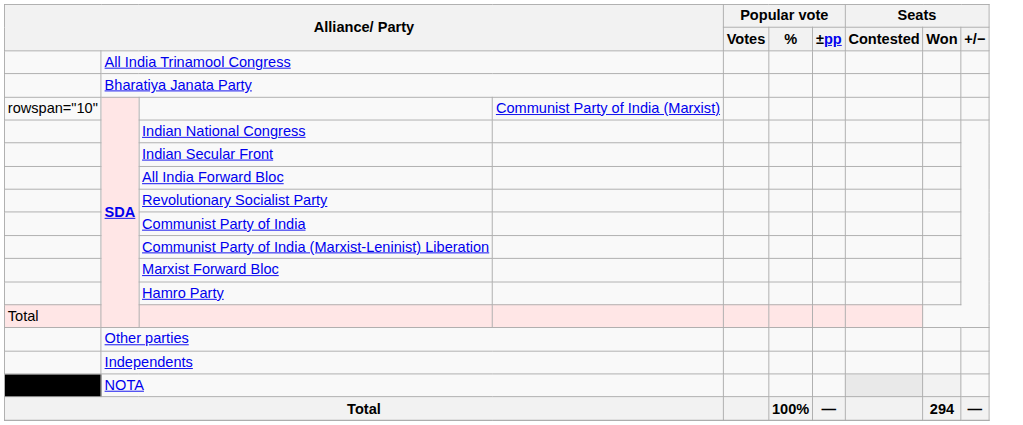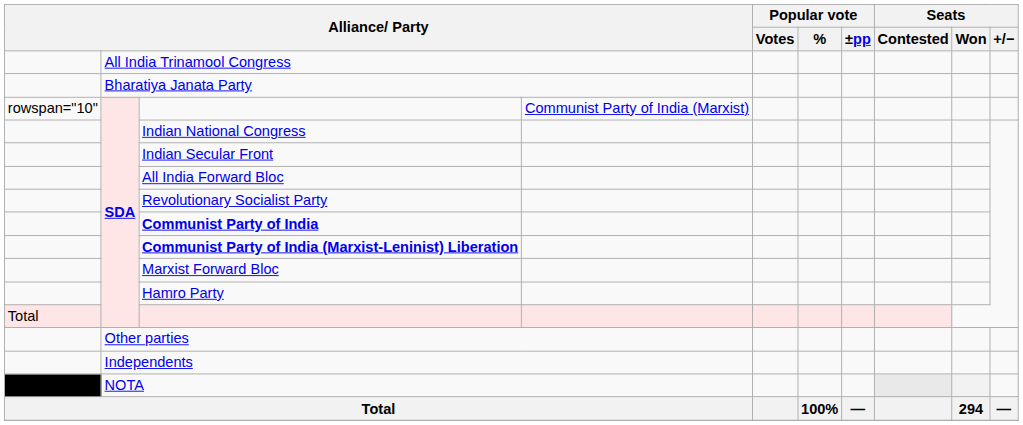(224, 223) normal -> (230, 223) bold
(316, 246) normal -> (330, 246) bold
